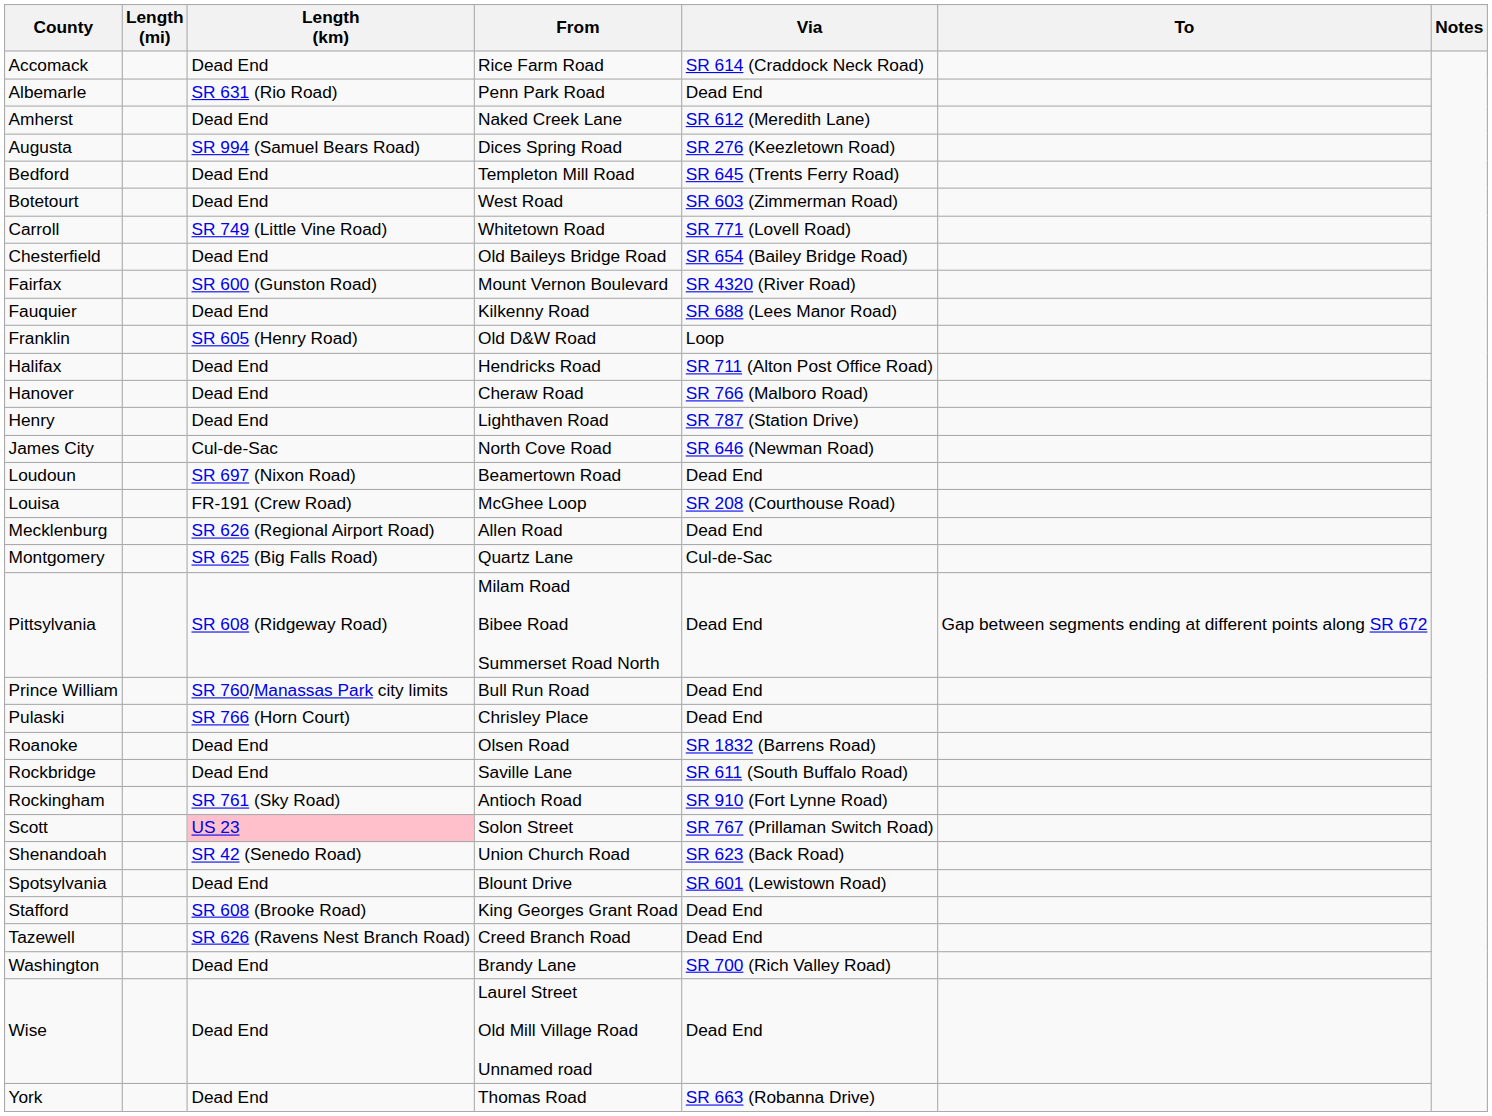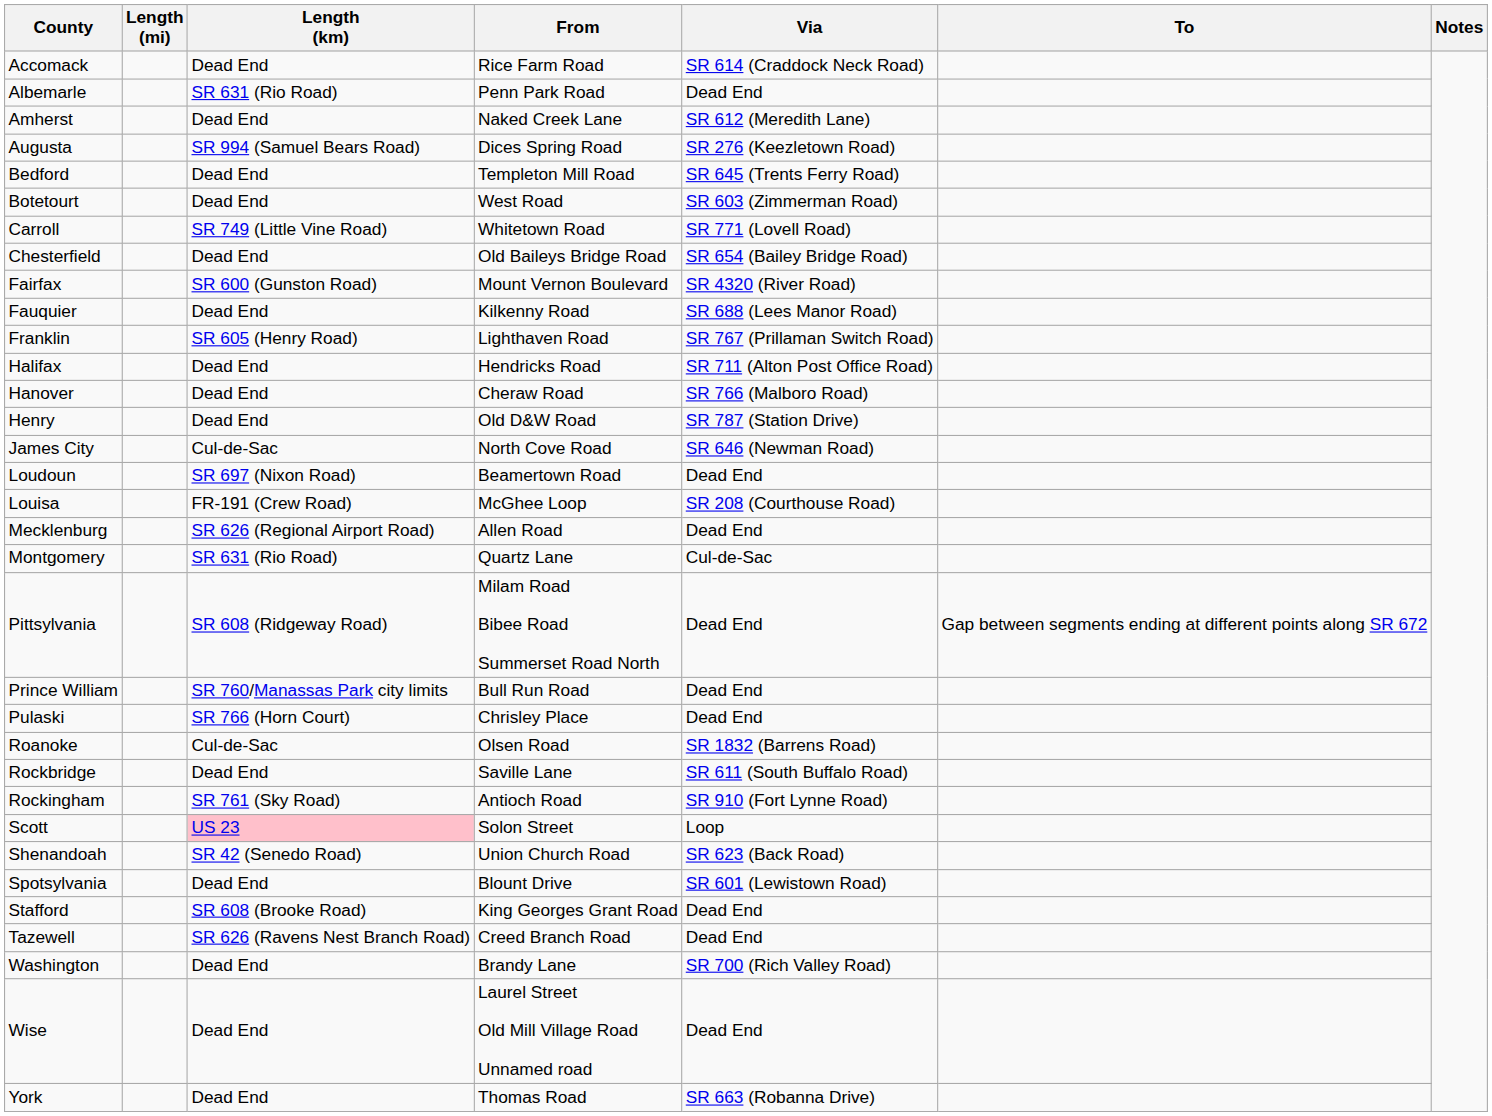(537, 339) Old D&W Road -> (543, 339) Lighthaven Road
(705, 339) Loop -> (810, 339) SR 767 (Prillaman Switch Road)
(543, 421) Lighthaven Road -> (537, 421) Old D&W Road
(285, 558) SR 625 (Big Falls Road) -> (264, 558) SR 631 (Rio Road)
(230, 745) Dead End -> (235, 745) Cul-de-Sac
(810, 827) SR 767 (Prillaman Switch Road) -> (705, 827) Loop
